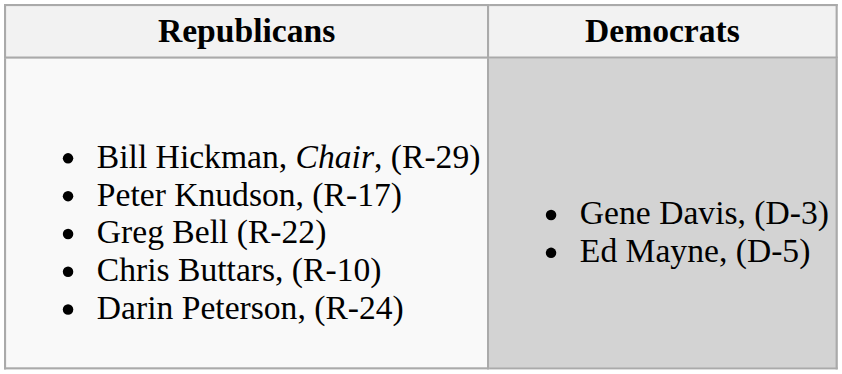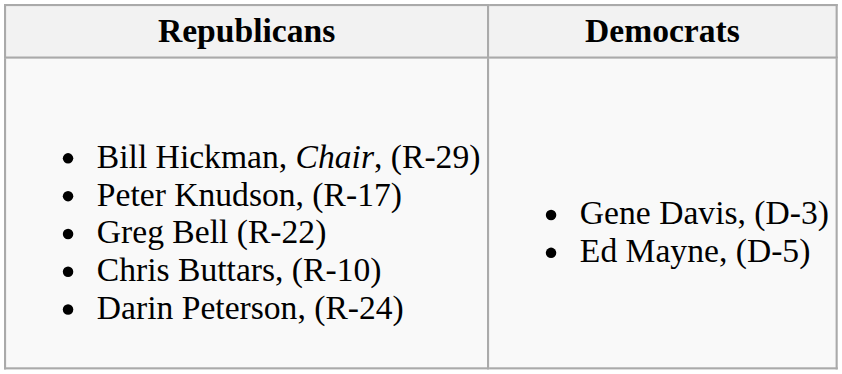(662, 232) lightgrey background -> (662, 232) no background
